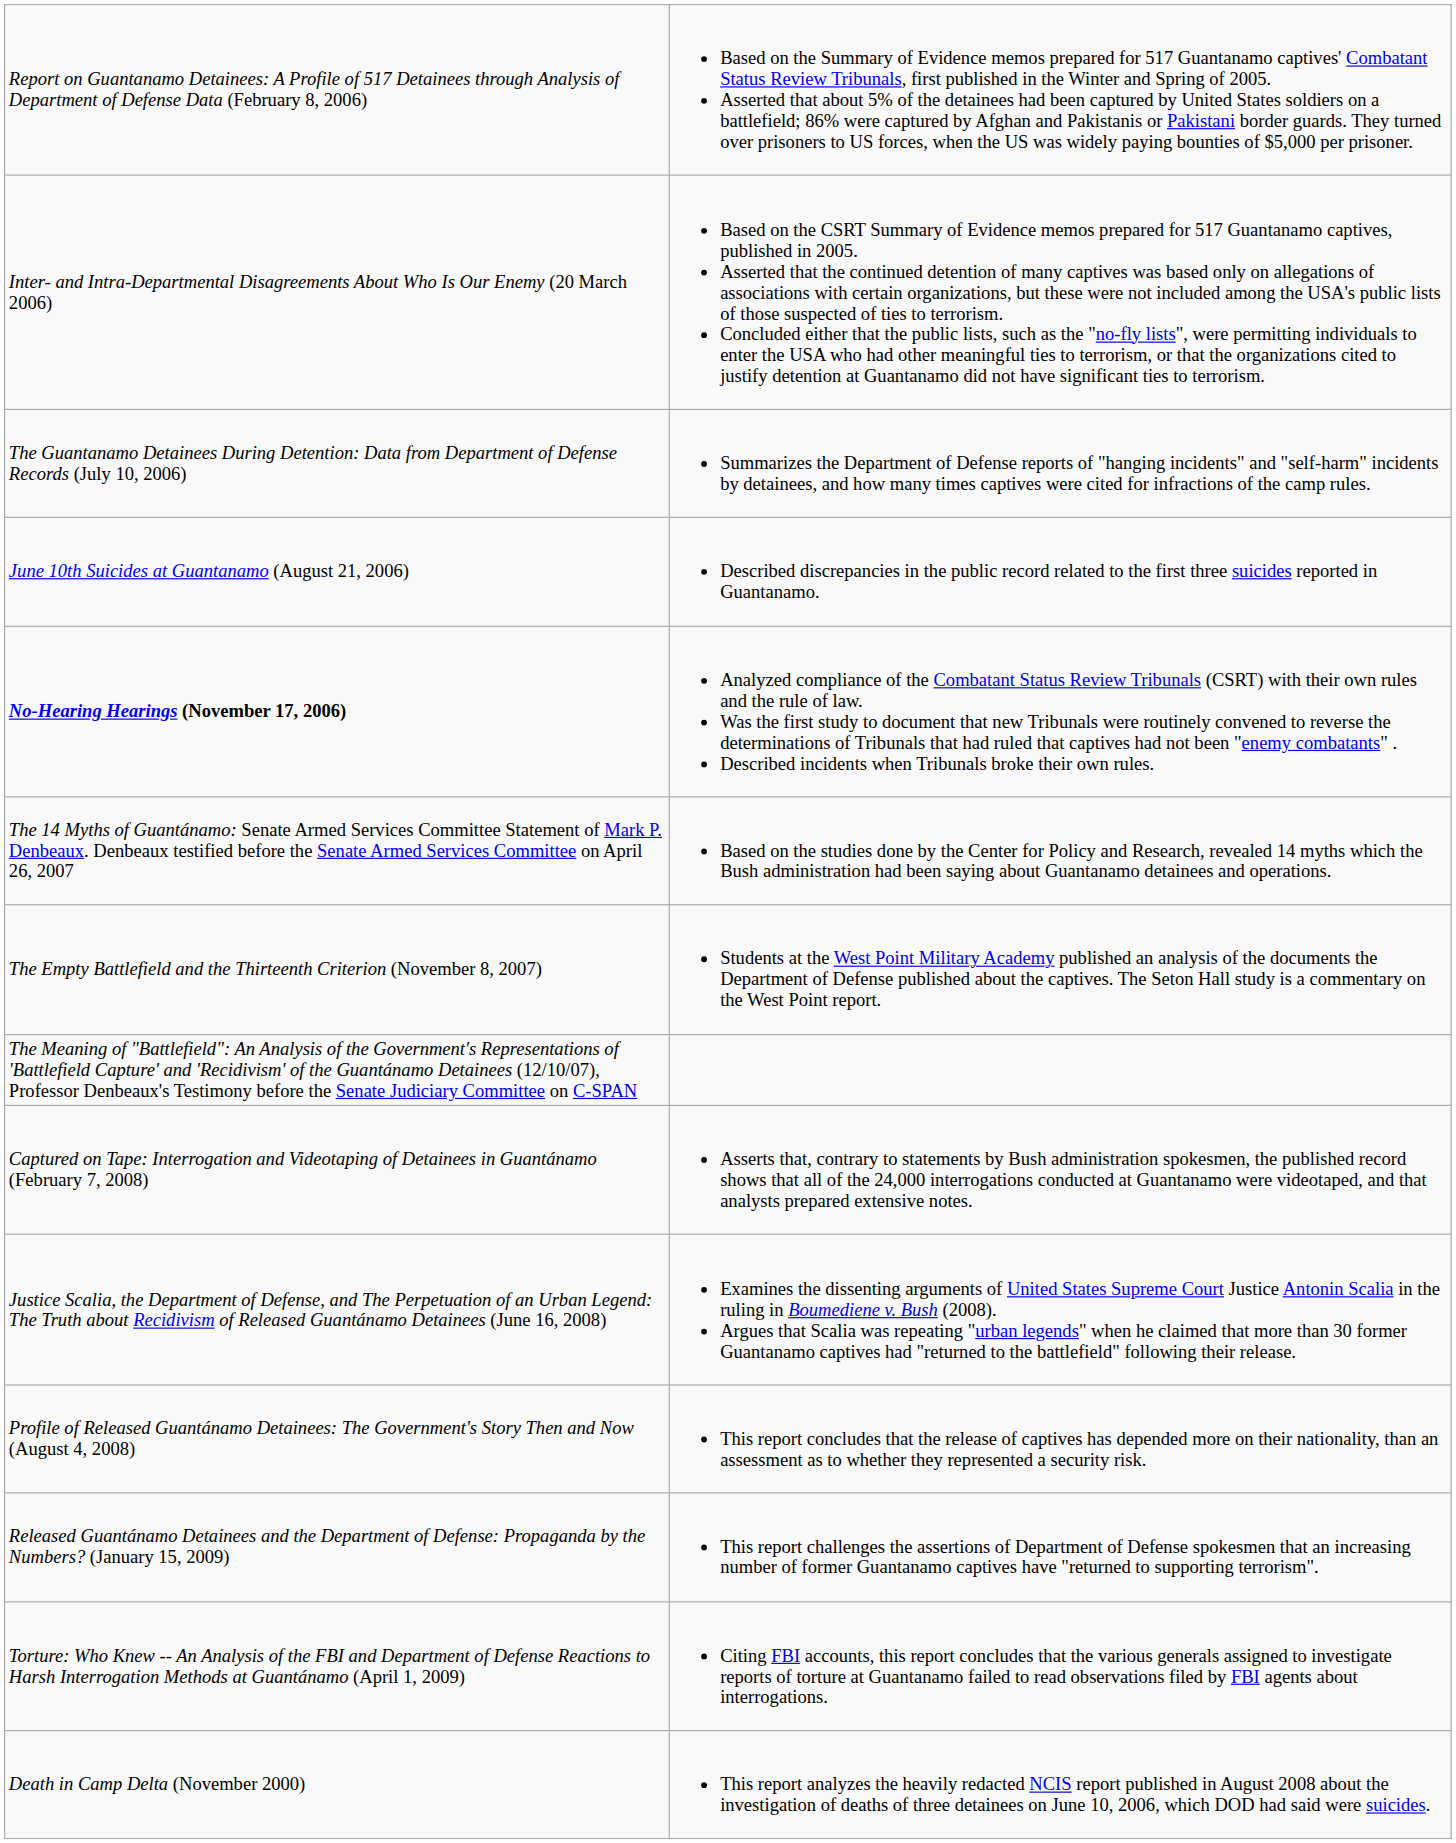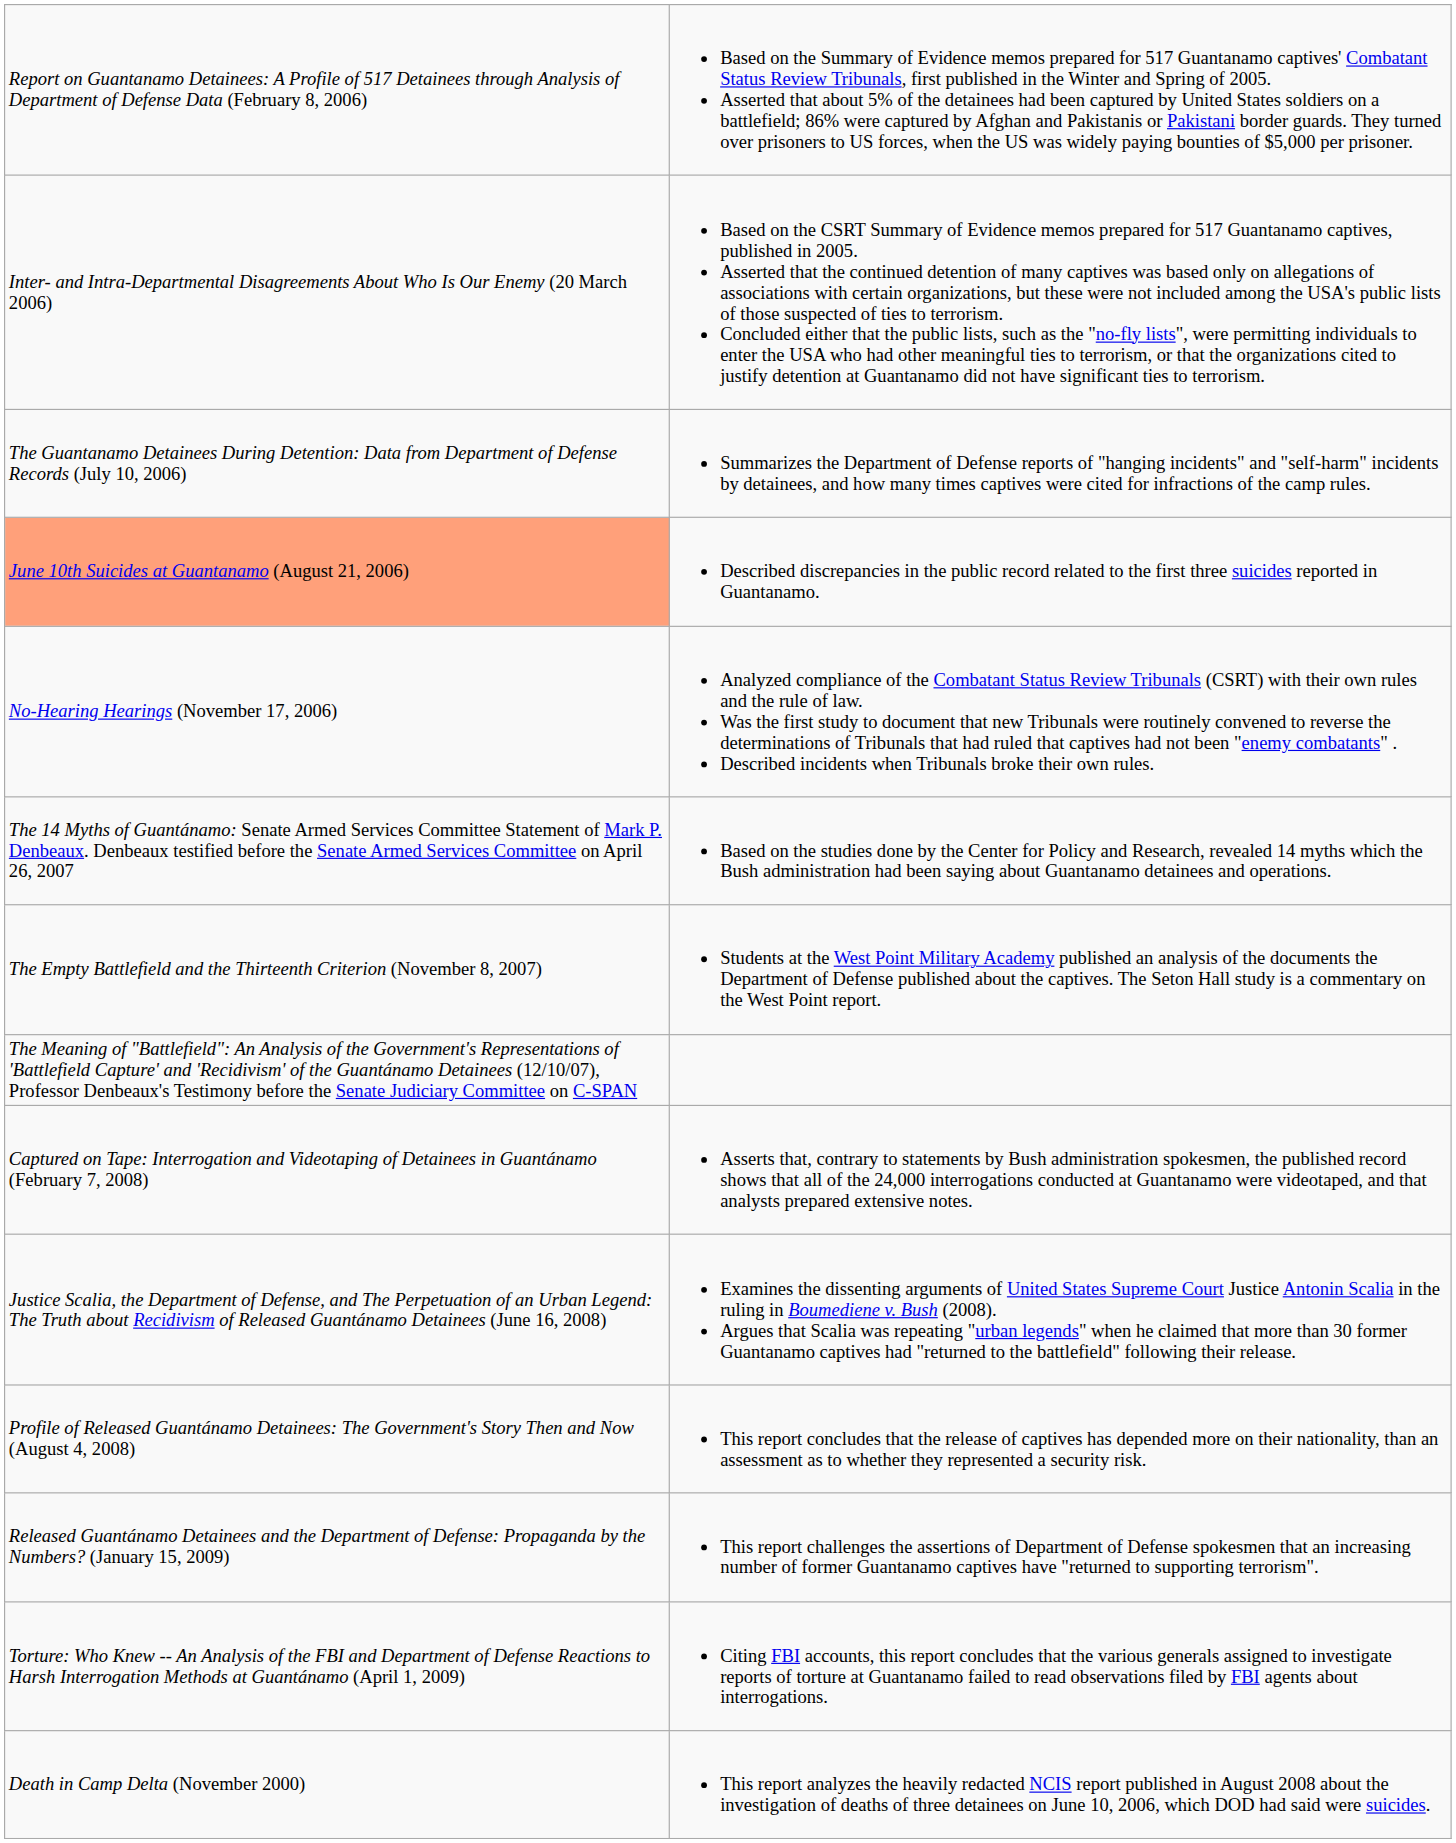(209, 571) no background -> (209, 571) lightsalmon background
(178, 711) bold -> (173, 711) normal
